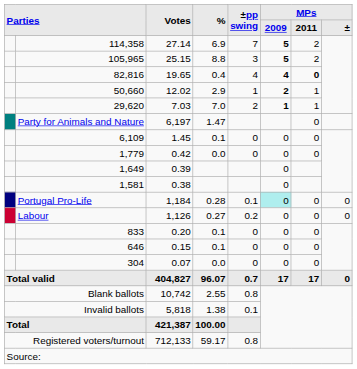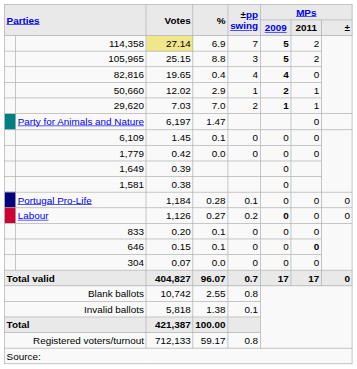(178, 44) no background -> (178, 44) khaki background
(317, 75) bold -> (317, 75) normal
(286, 200) paleturquoise background -> (286, 200) no background
(286, 216) normal -> (286, 216) bold
(317, 247) normal -> (317, 247) bold
